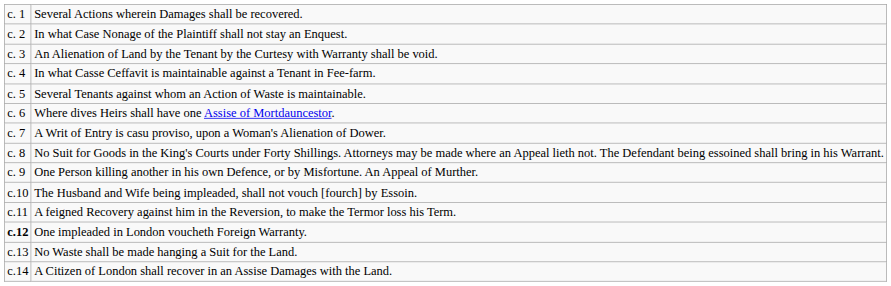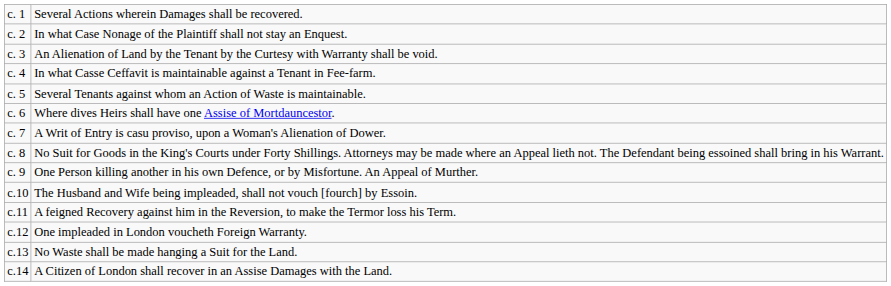(18, 232) bold -> (18, 232) normal
